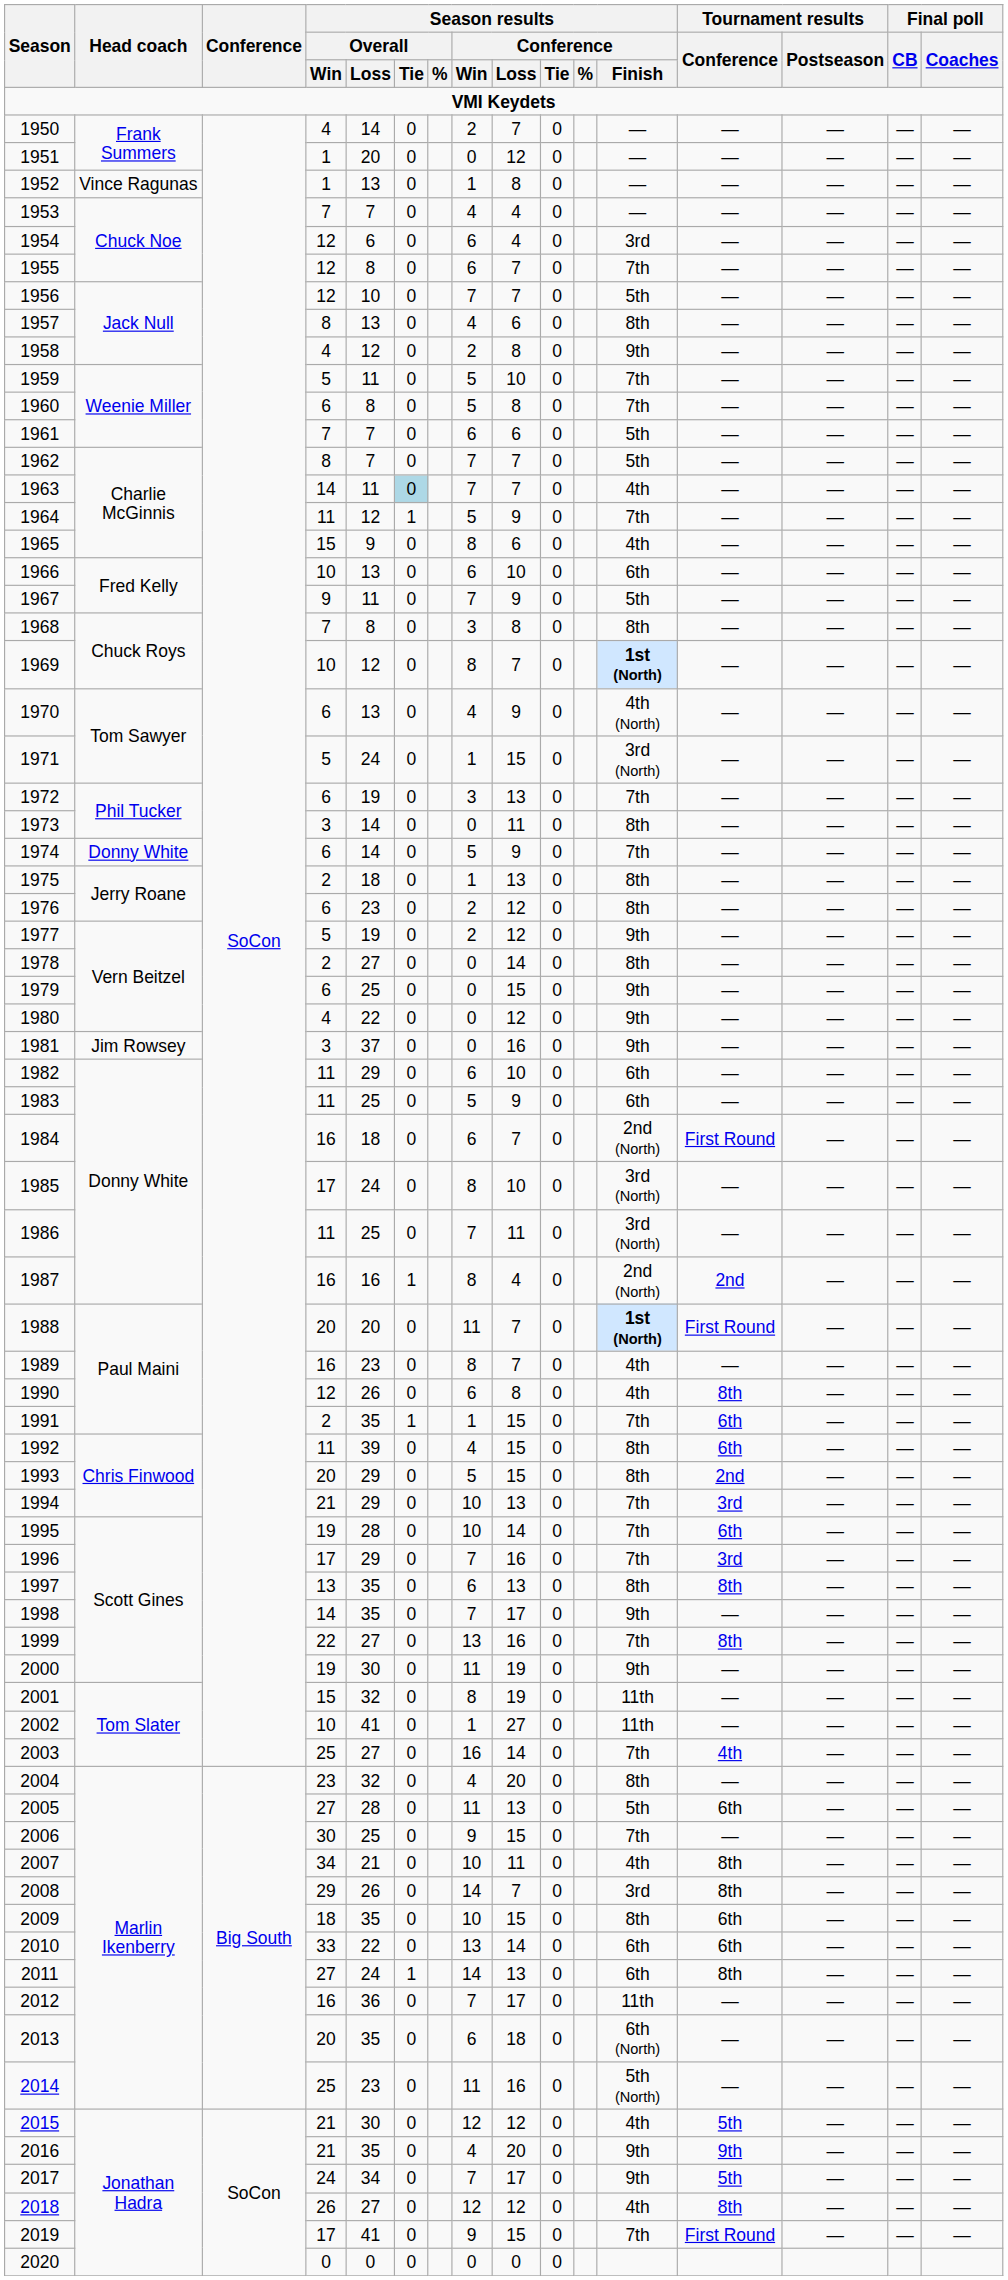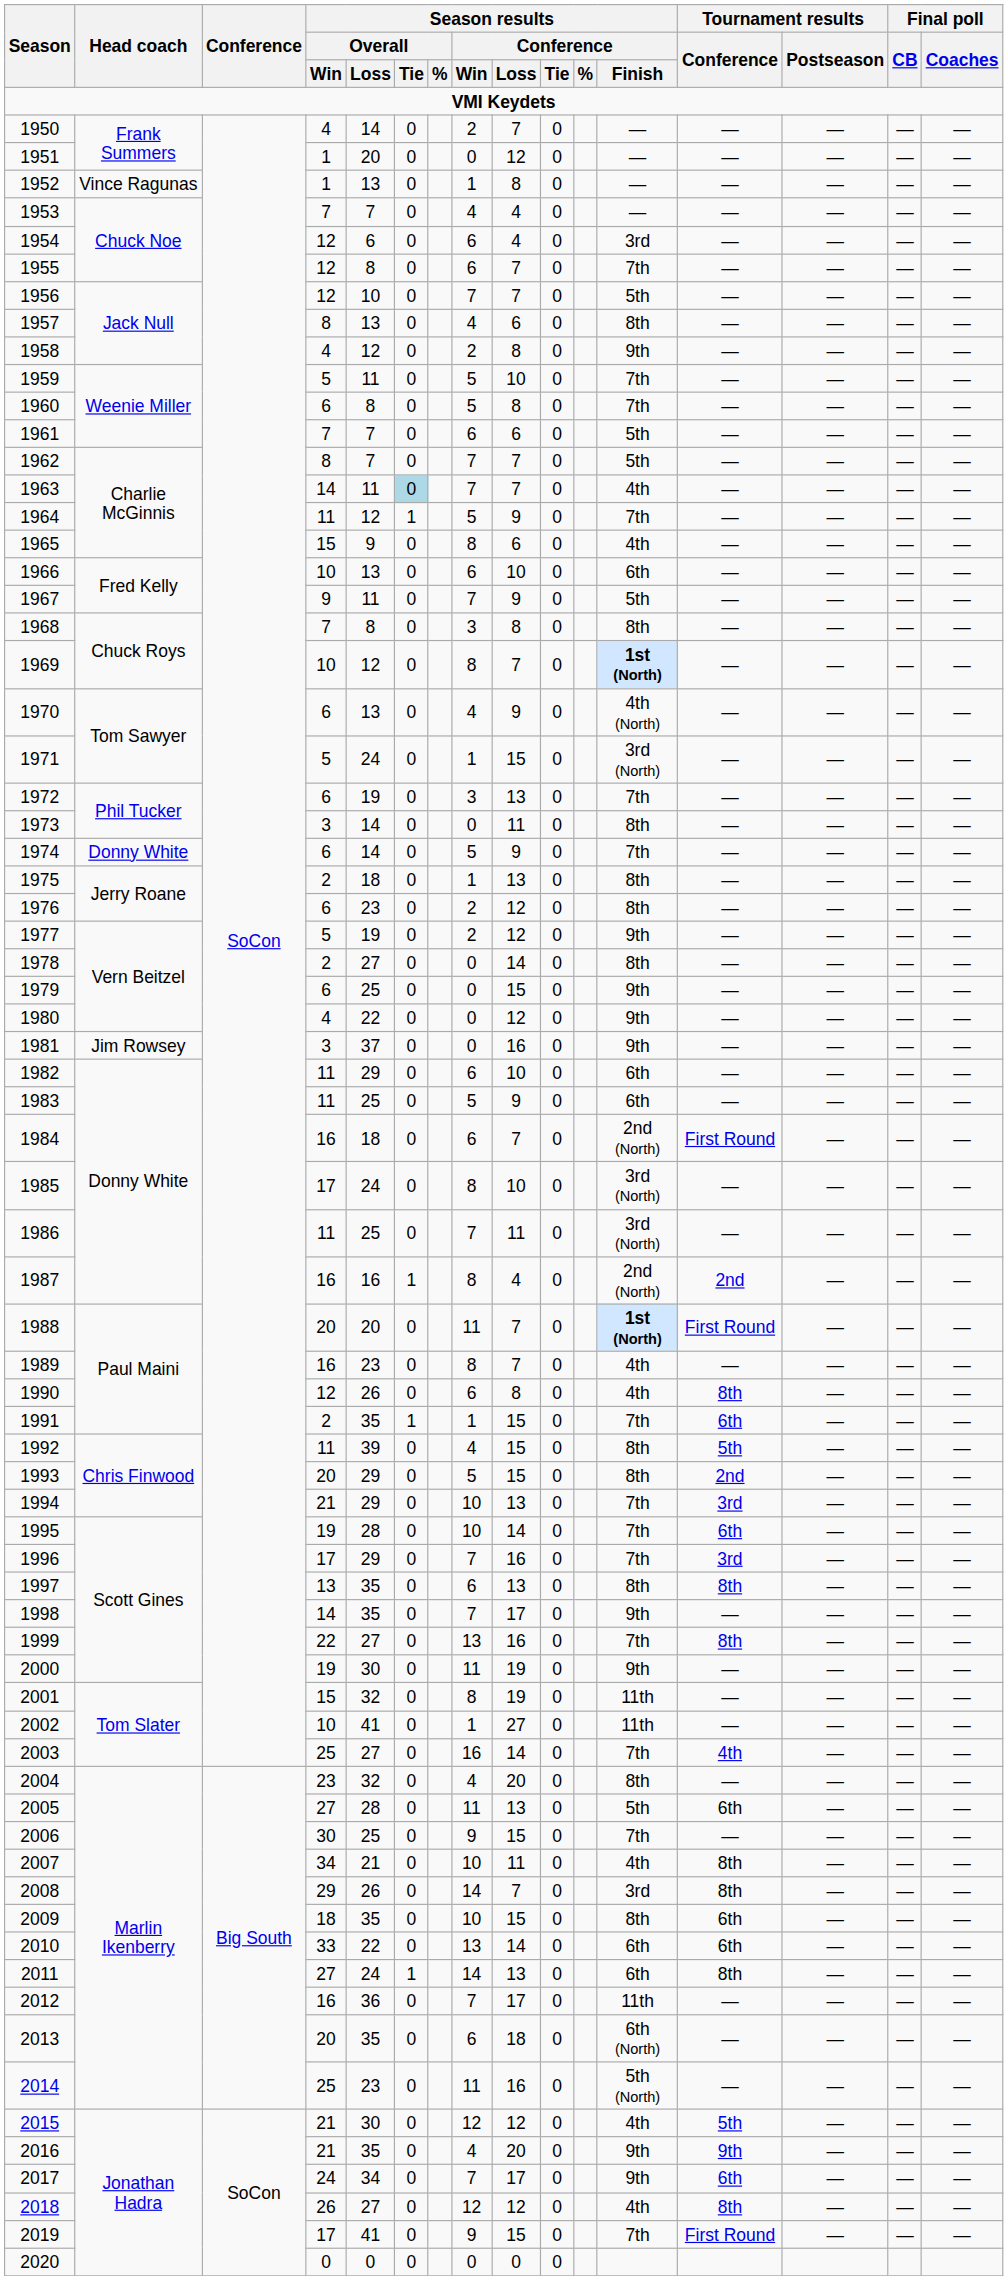(730, 1448) 6th -> (730, 1448) 5th
(730, 2179) 5th -> (730, 2179) 6th
